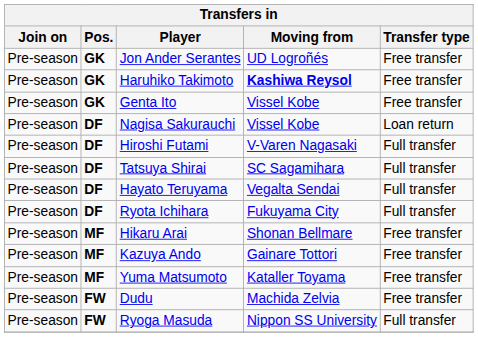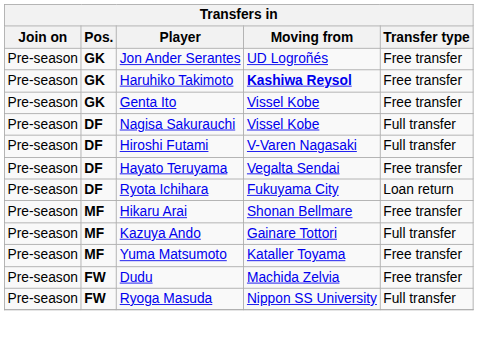(418, 124) Loan return -> (420, 124) Full transfer
- row: (163, 168)
(420, 189) Full transfer -> (423, 168) Free transfer
(420, 211) Full transfer -> (418, 189) Loan return
(423, 255) Free transfer -> (420, 233) Full transfer
